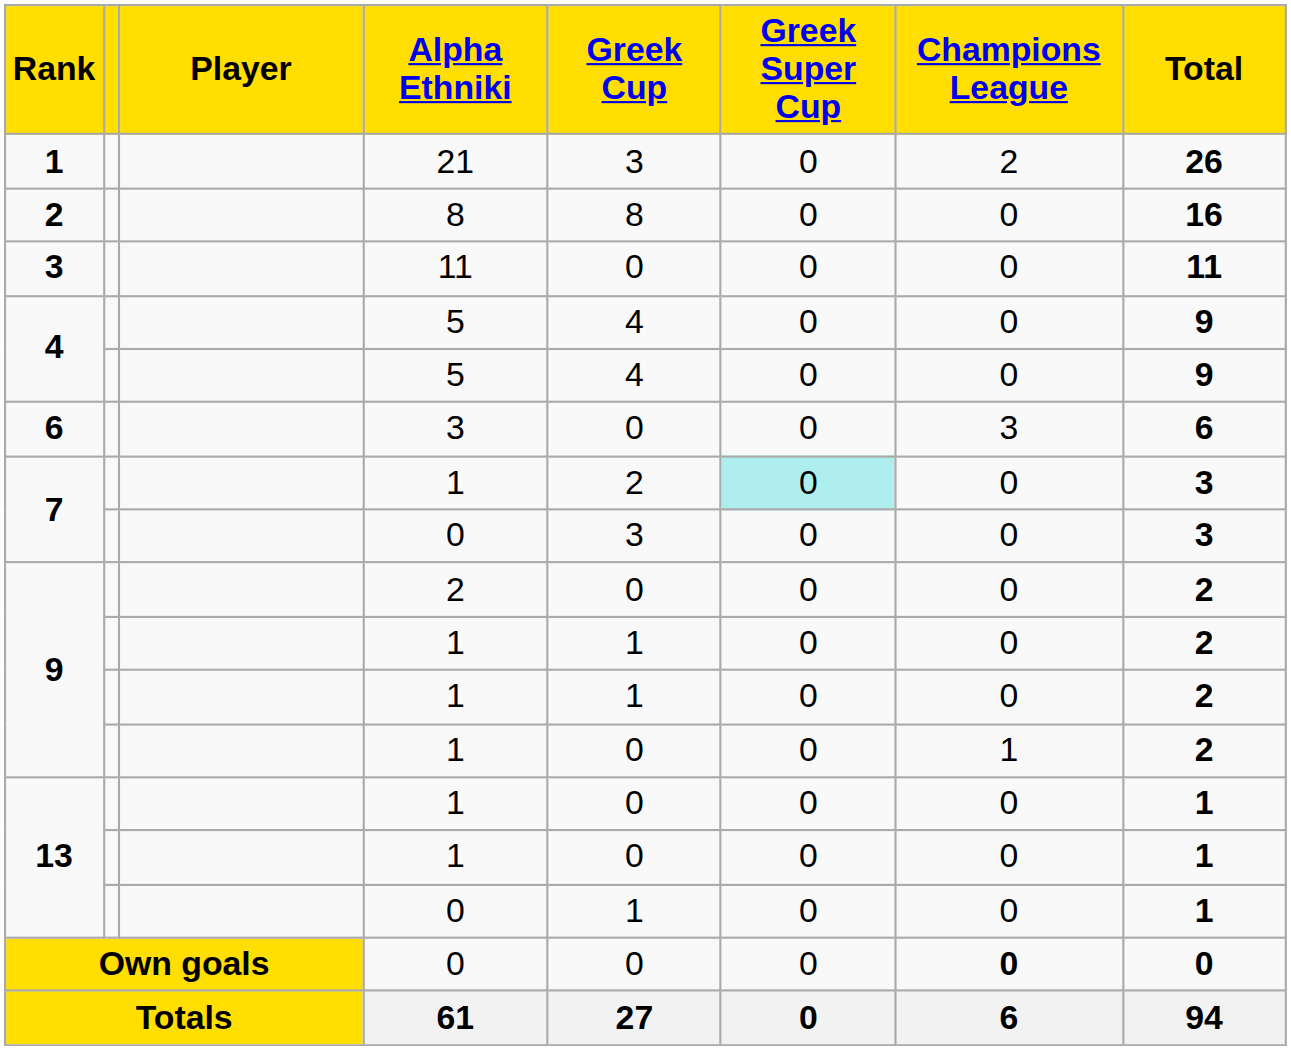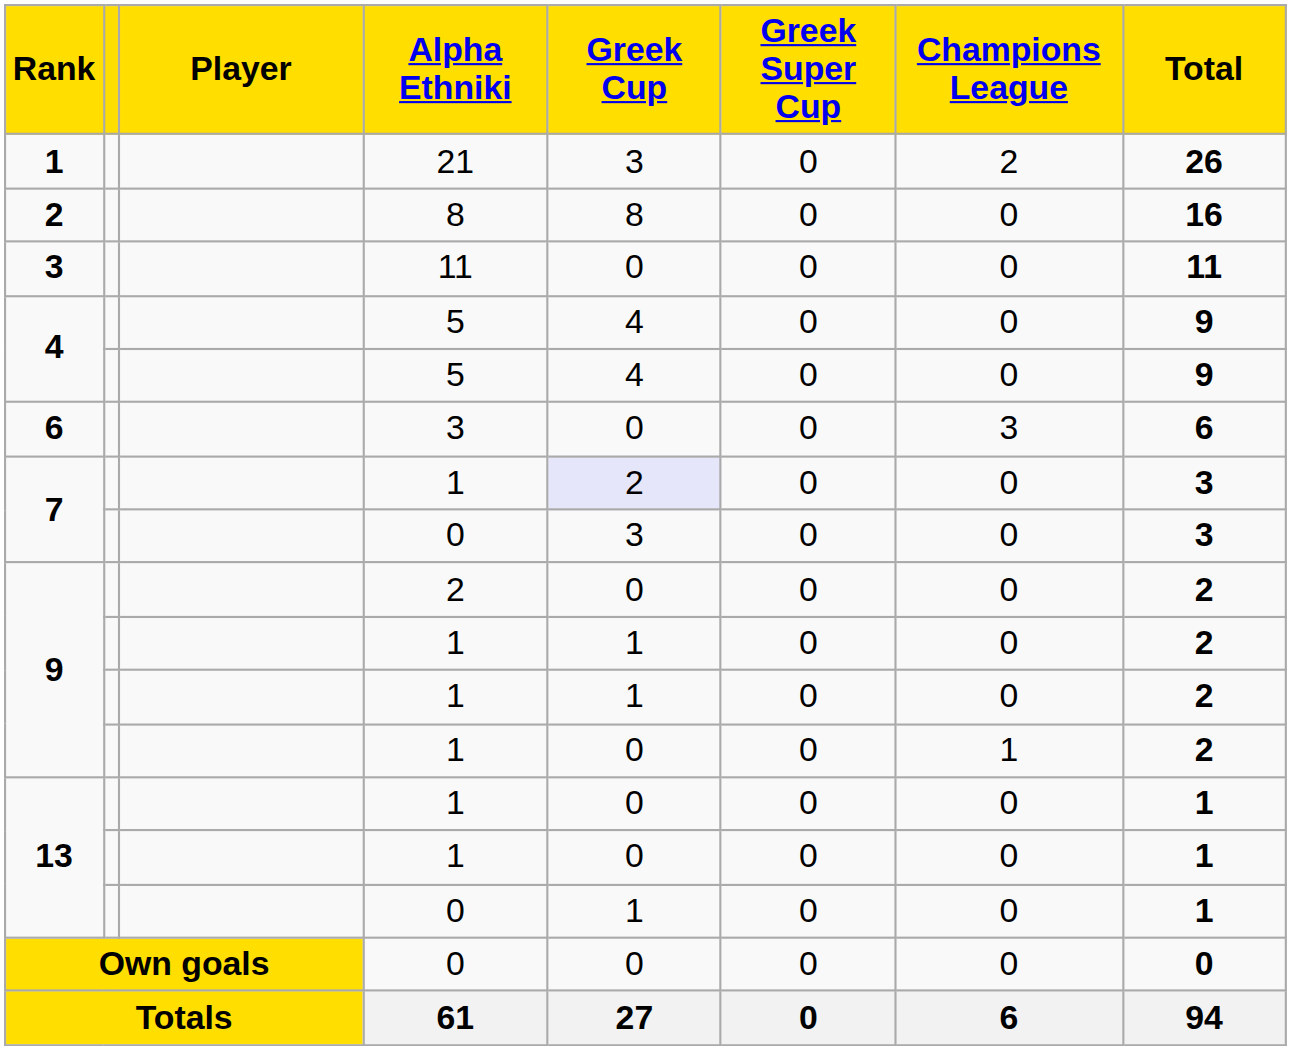(634, 482) no background -> (634, 482) lavender background
(808, 482) paleturquoise background -> (808, 482) no background
(1009, 963) bold -> (1009, 963) normal
